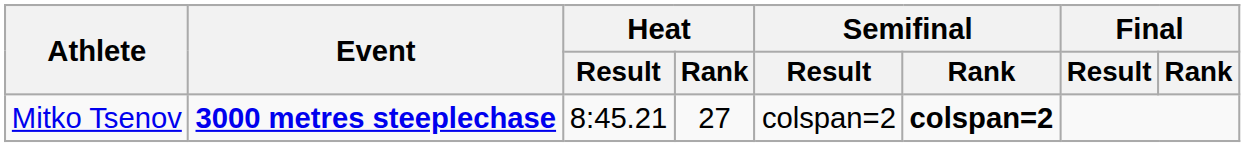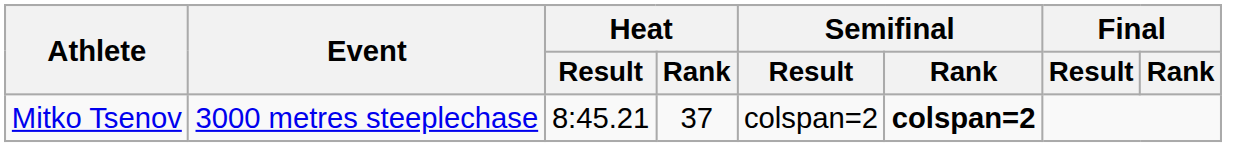(376, 118) bold -> (367, 118) normal
(715, 118) 27 -> (697, 118) 37
